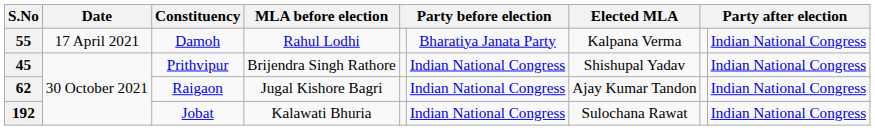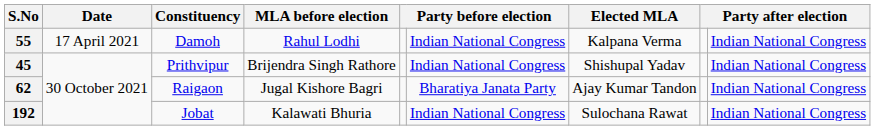(488, 40) Bharatiya Janata Party -> (488, 40) Indian National Congress
(488, 88) Indian National Congress -> (488, 88) Bharatiya Janata Party
